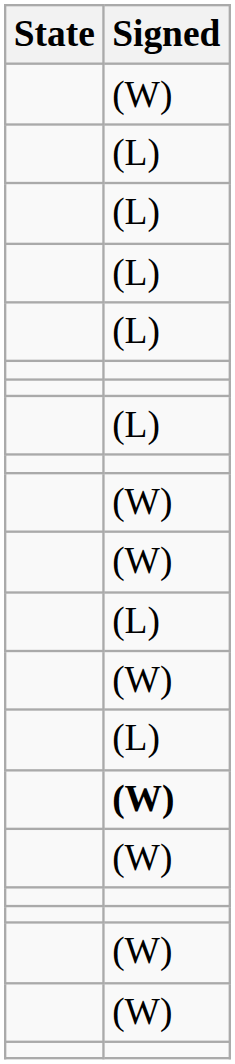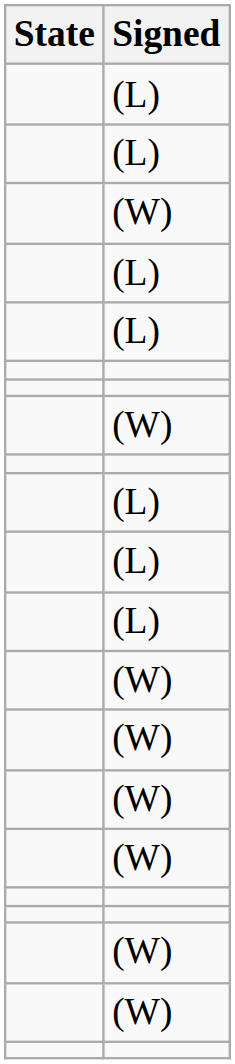(142, 93) (W) -> (136, 93) (L)
(136, 212) (L) -> (142, 212) (W)
(136, 424) (L) -> (142, 424) (W)
(142, 501) (W) -> (136, 501) (L)
(142, 560) (W) -> (136, 560) (L)
(136, 739) (L) -> (142, 739) (W)
(143, 798) bold -> (142, 798) normal
